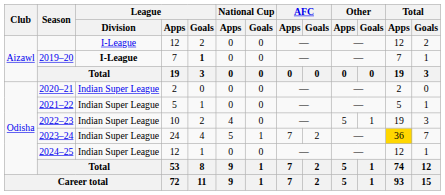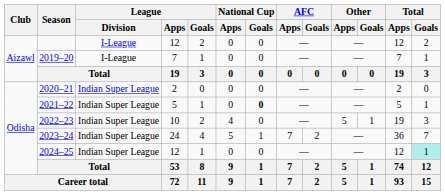(119, 58) bold -> (119, 58) normal
(202, 58) bold -> (202, 58) normal
(261, 105) normal -> (261, 105) bold
(399, 136) gold background -> (399, 136) no background
(426, 151) no background -> (426, 151) paleturquoise background
